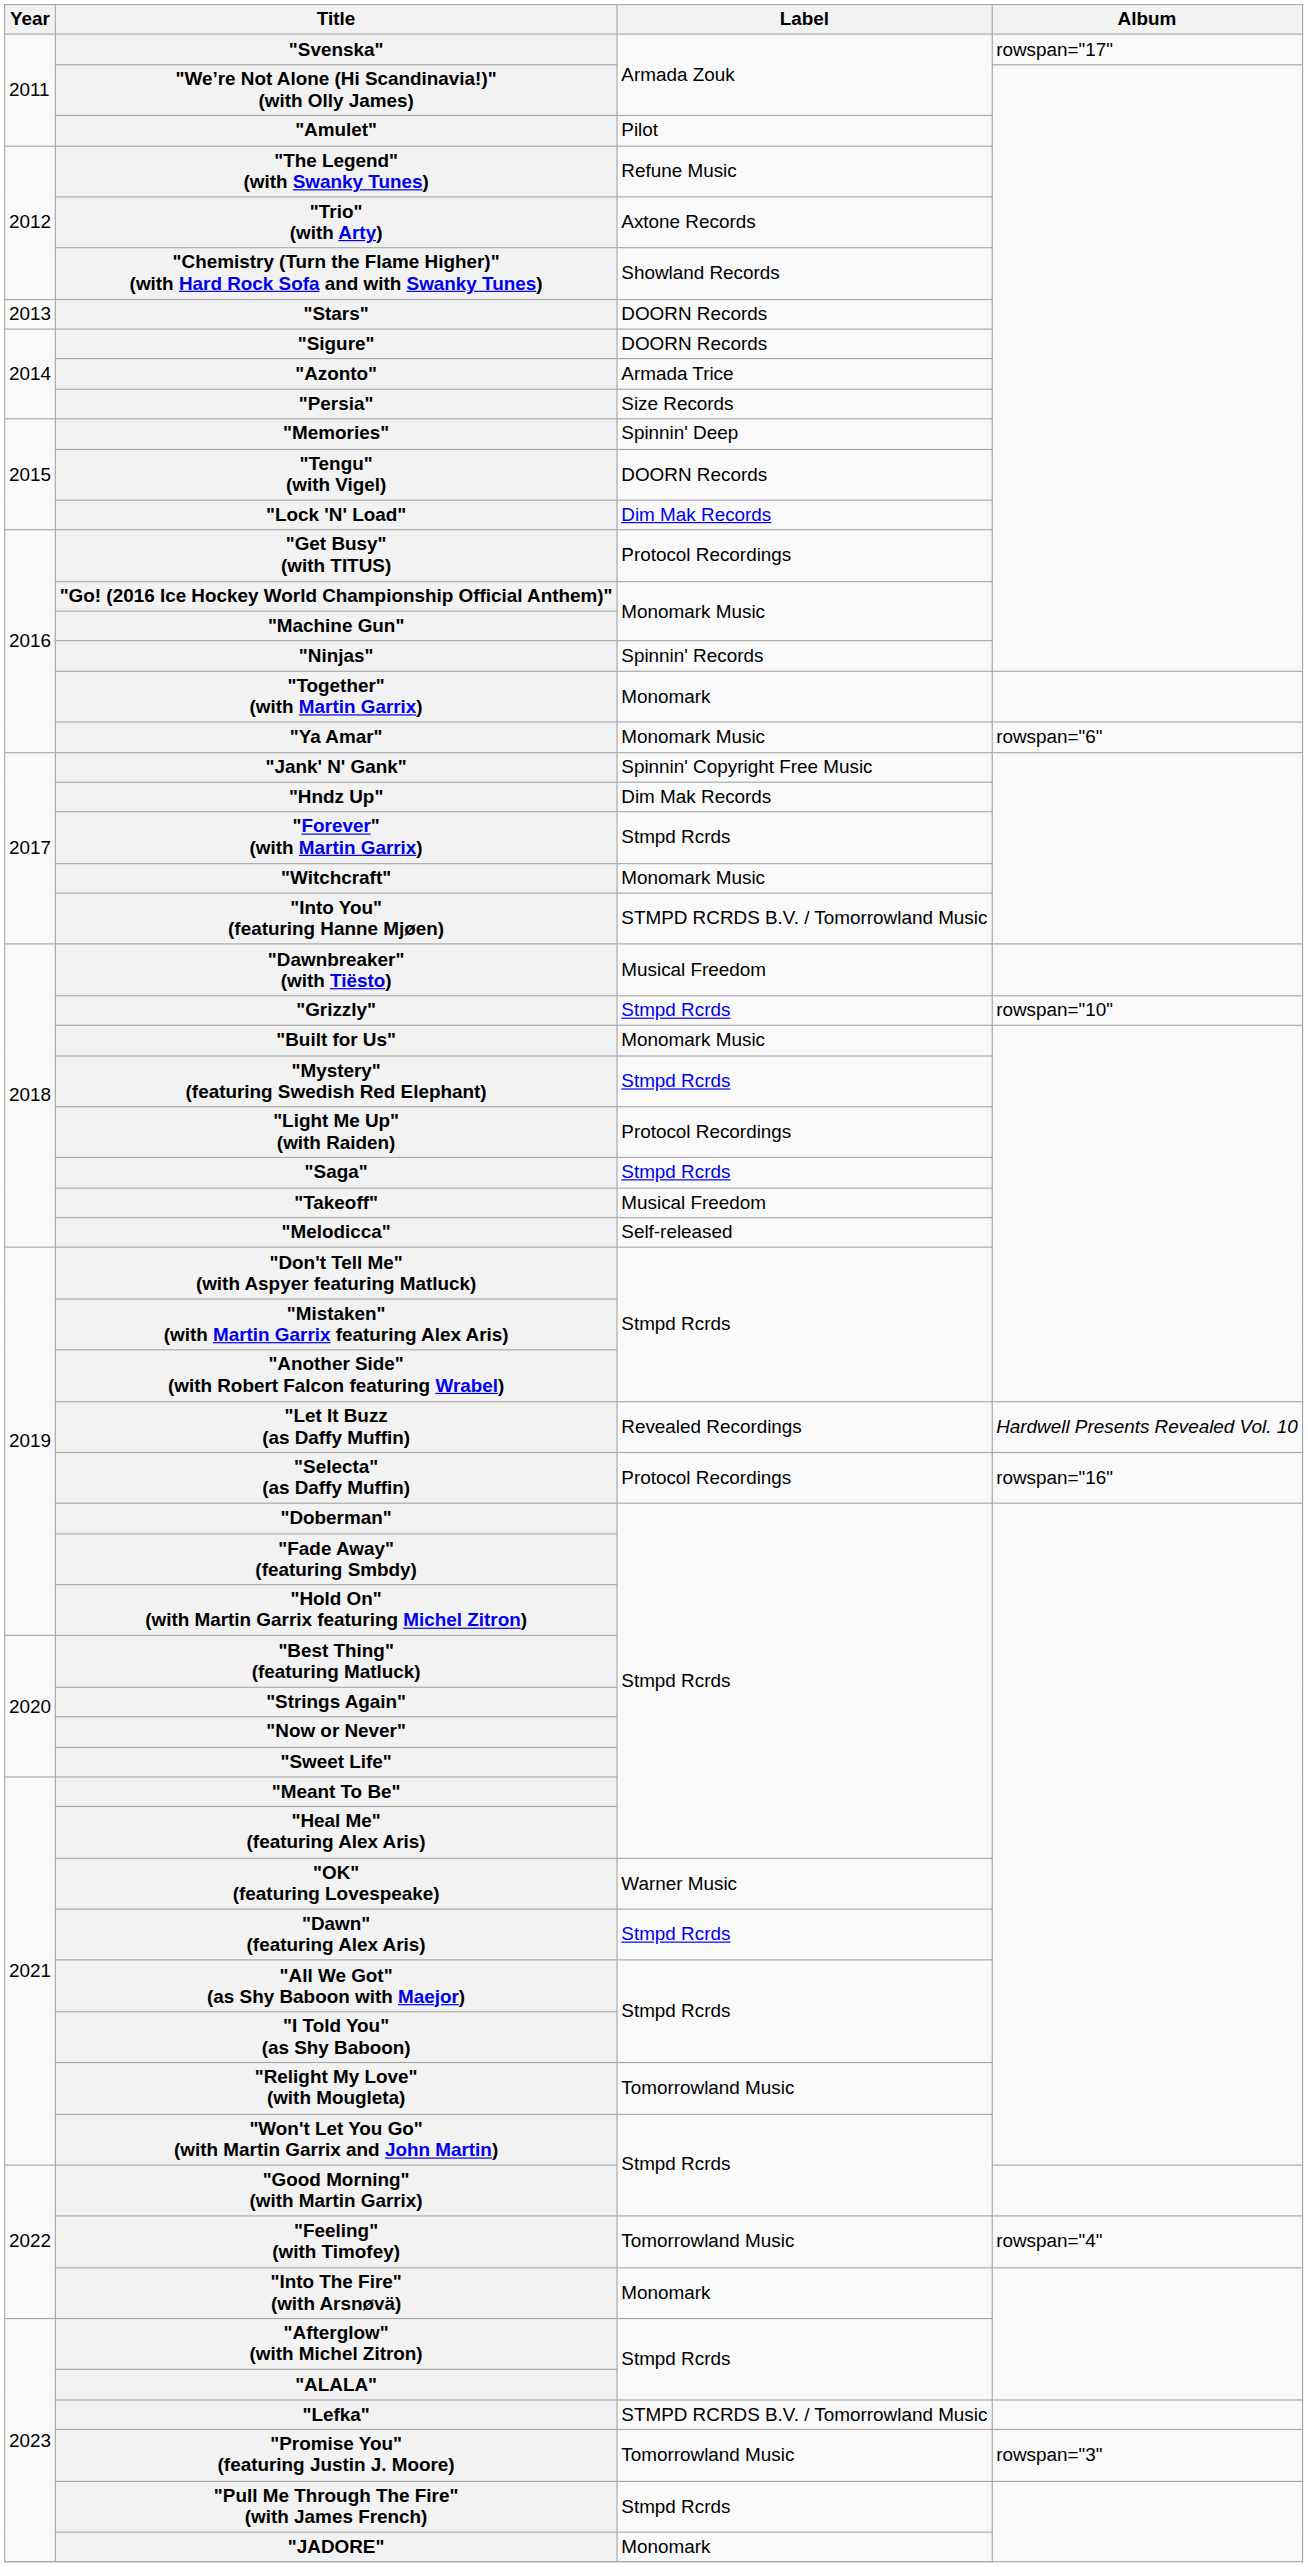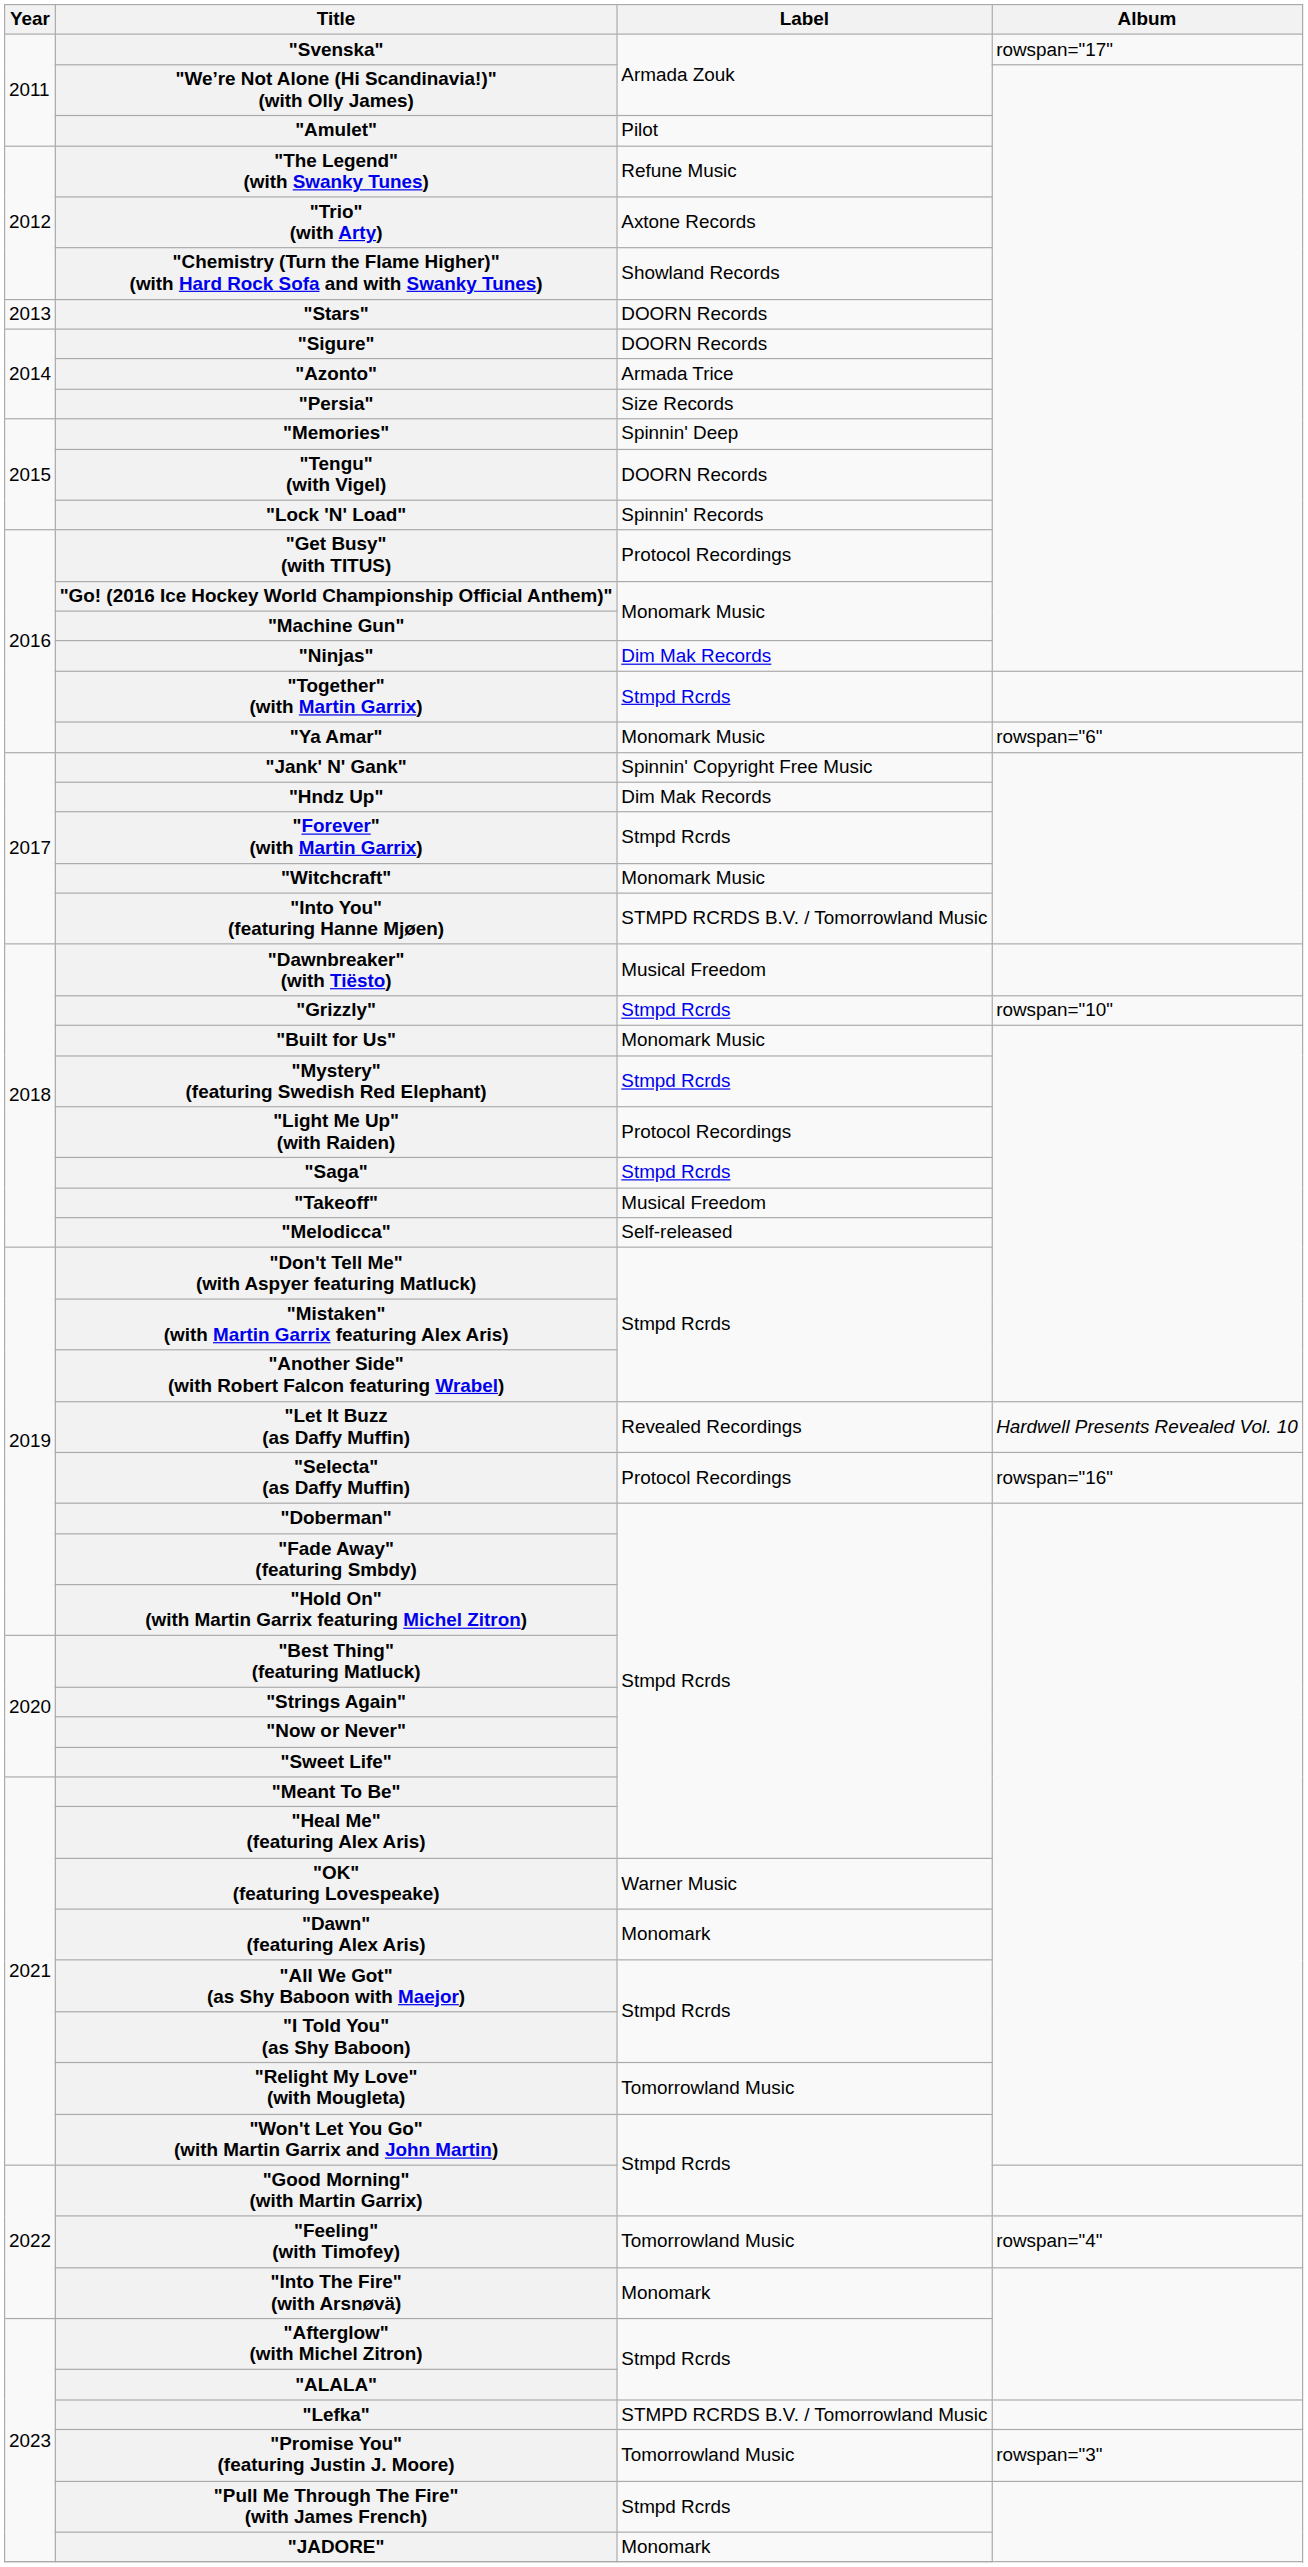(696, 514) Dim Mak Records -> (692, 514) Spinnin' Records
(692, 655) Spinnin' Records -> (696, 655) Dim Mak Records
(666, 696) Monomark -> (676, 696) Stmpd Rcrds
(676, 1934) Stmpd Rcrds -> (666, 1934) Monomark
